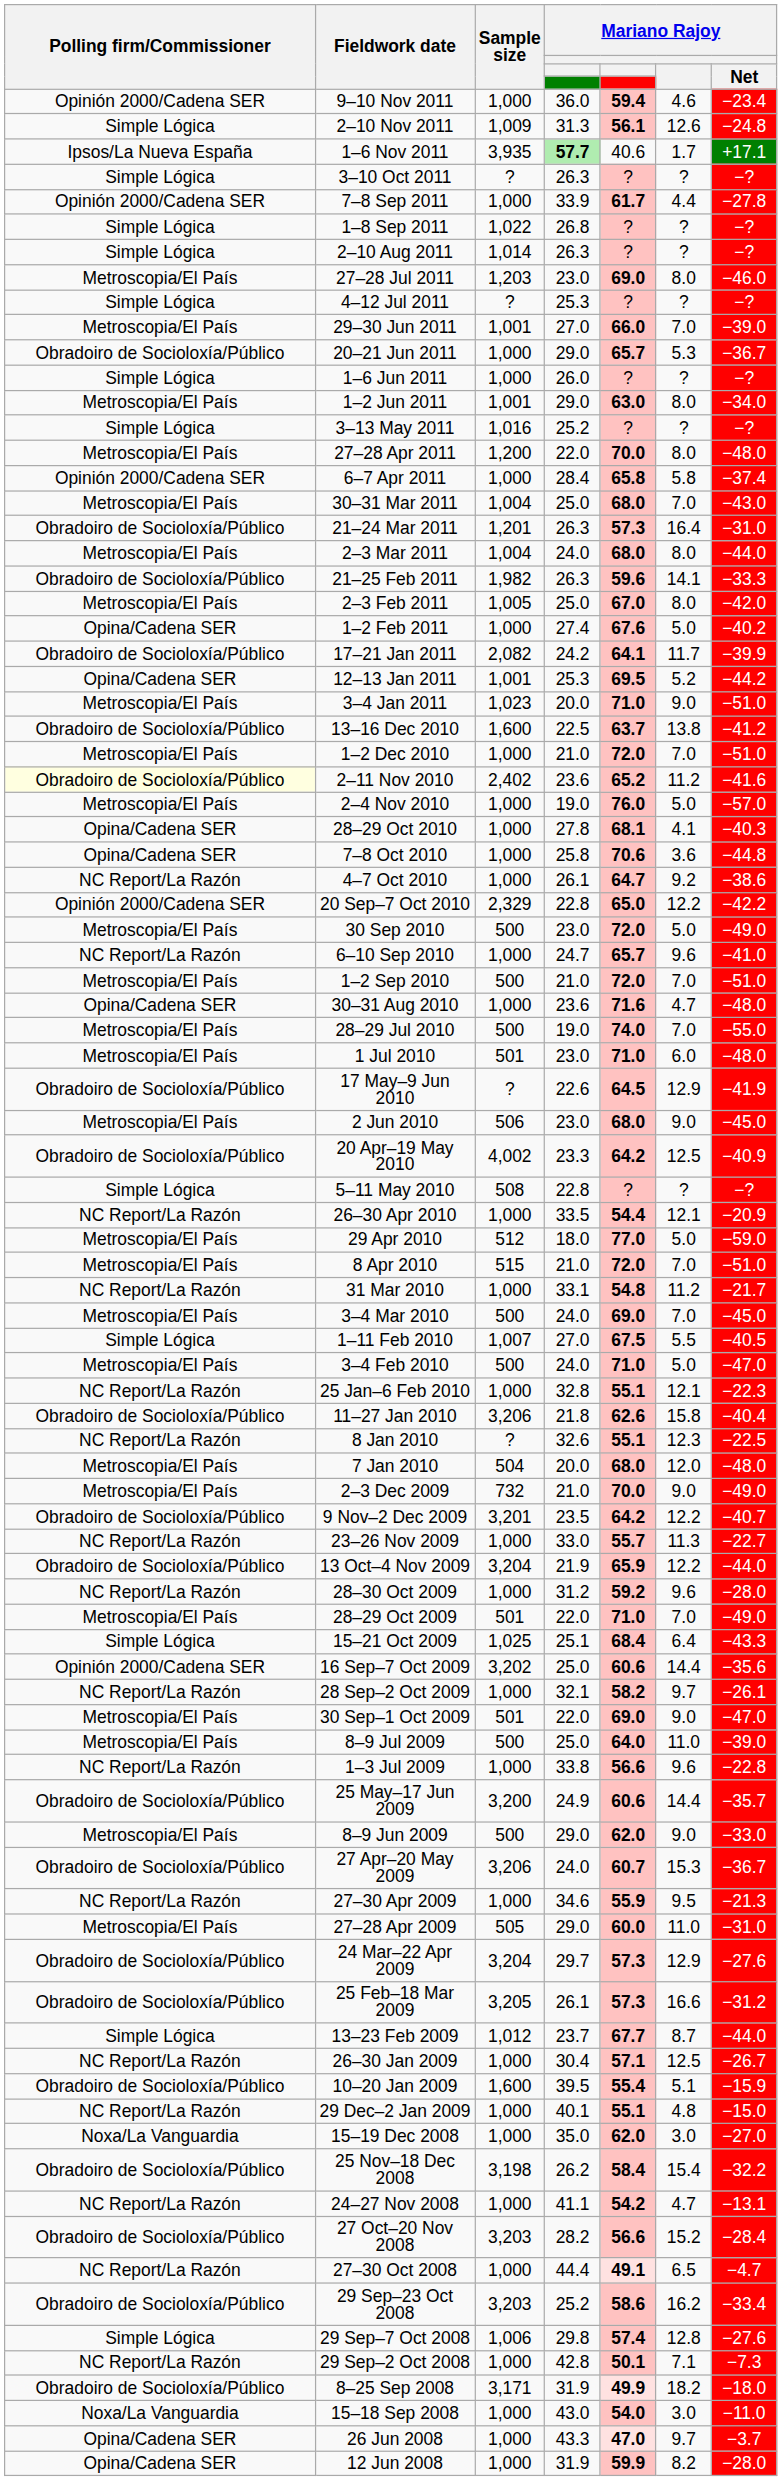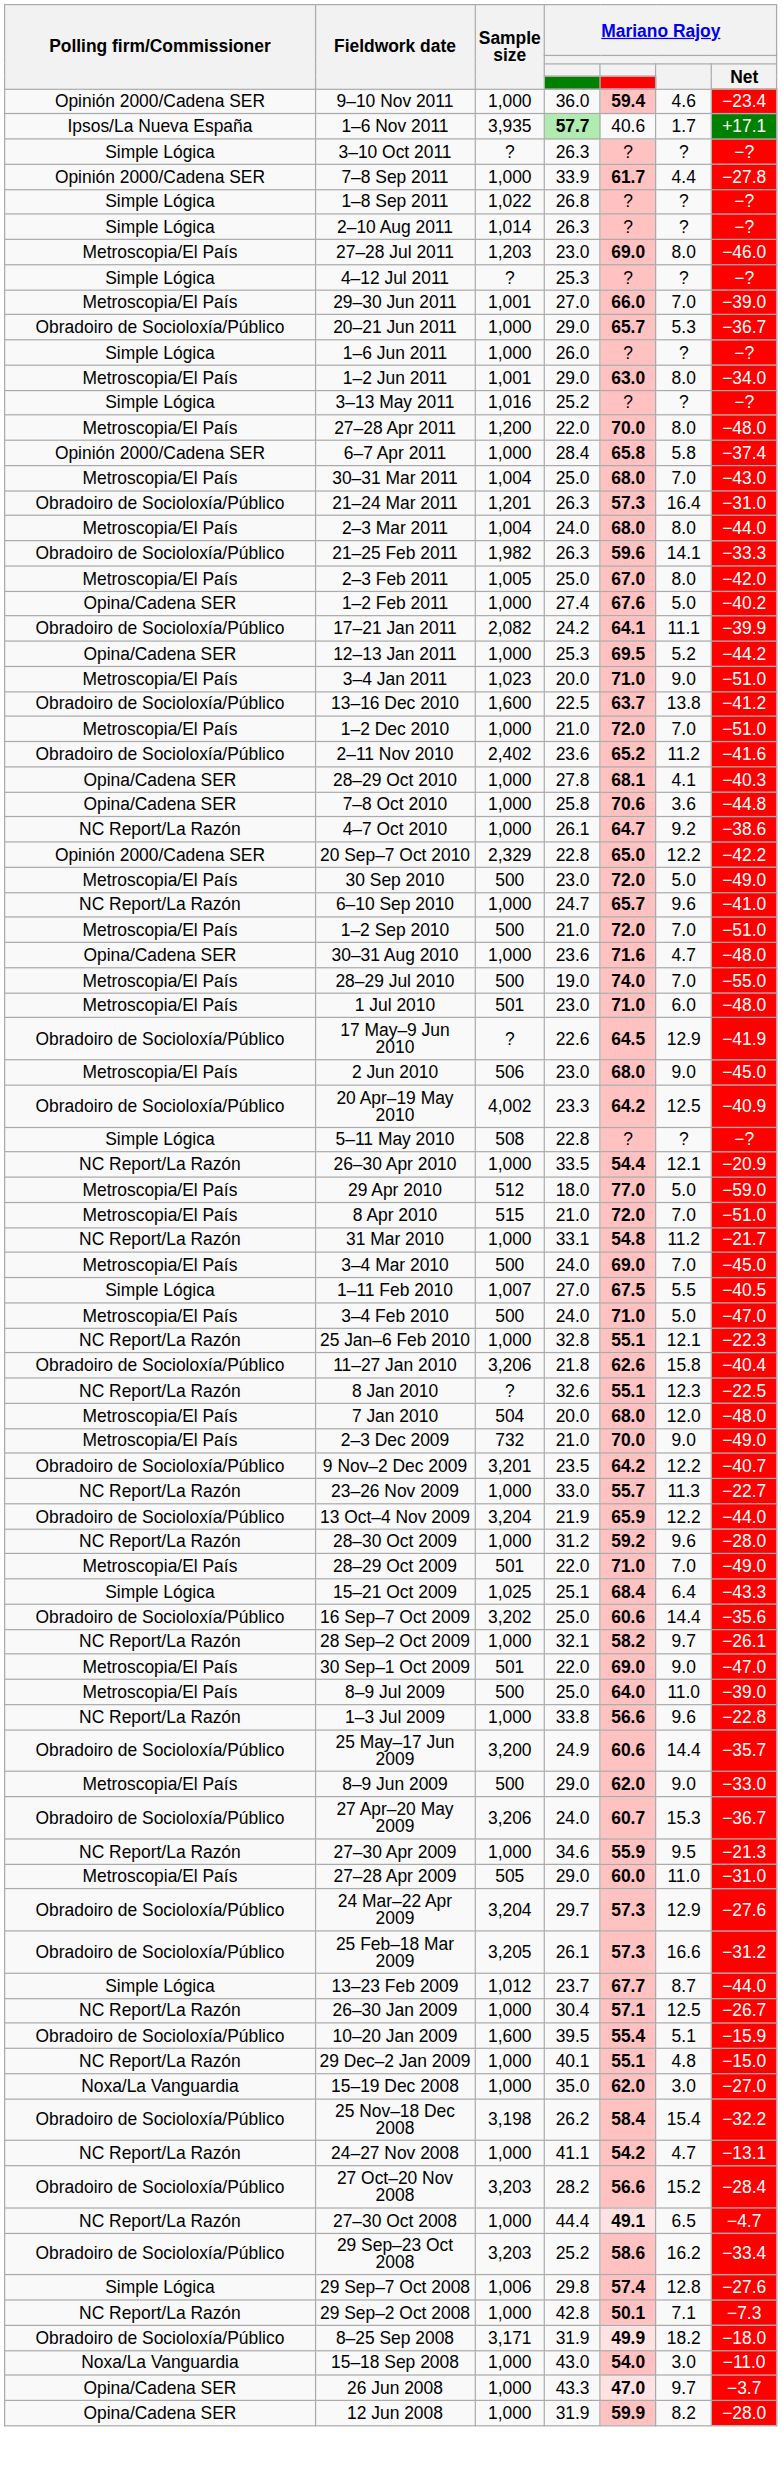- row: (395, 127)
(684, 654) 11.7 -> (684, 629) 11.1
(510, 679) 1,001 -> (510, 654) 1,000
(160, 780) lightyellow background -> (160, 754) no background
- row: (395, 805)
(160, 1667) Opinión 2000/Cadena SER -> (160, 1617) Obradoiro de Socioloxía/Público
